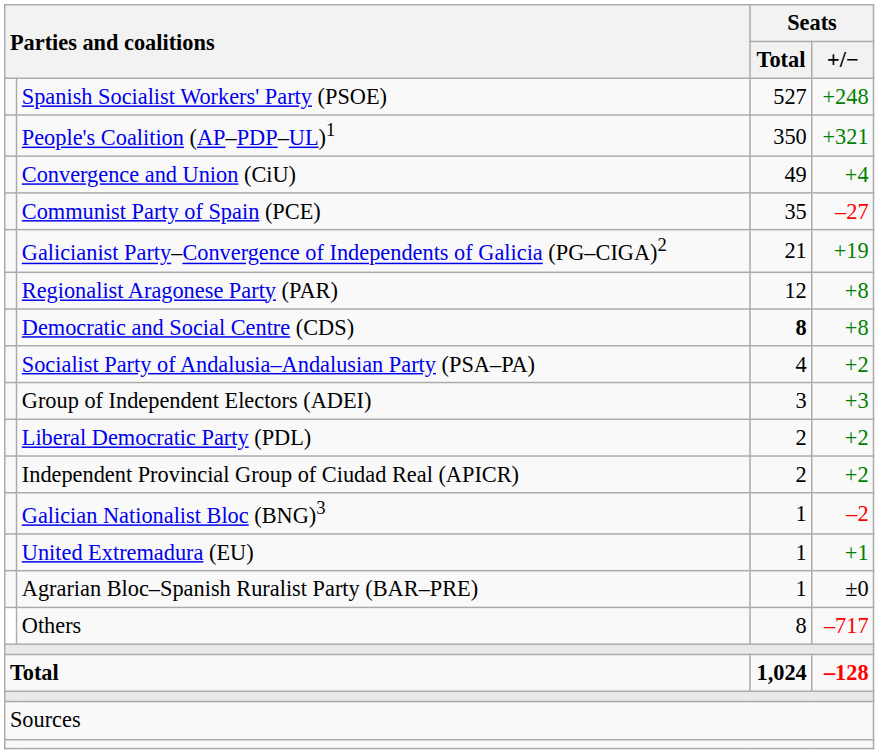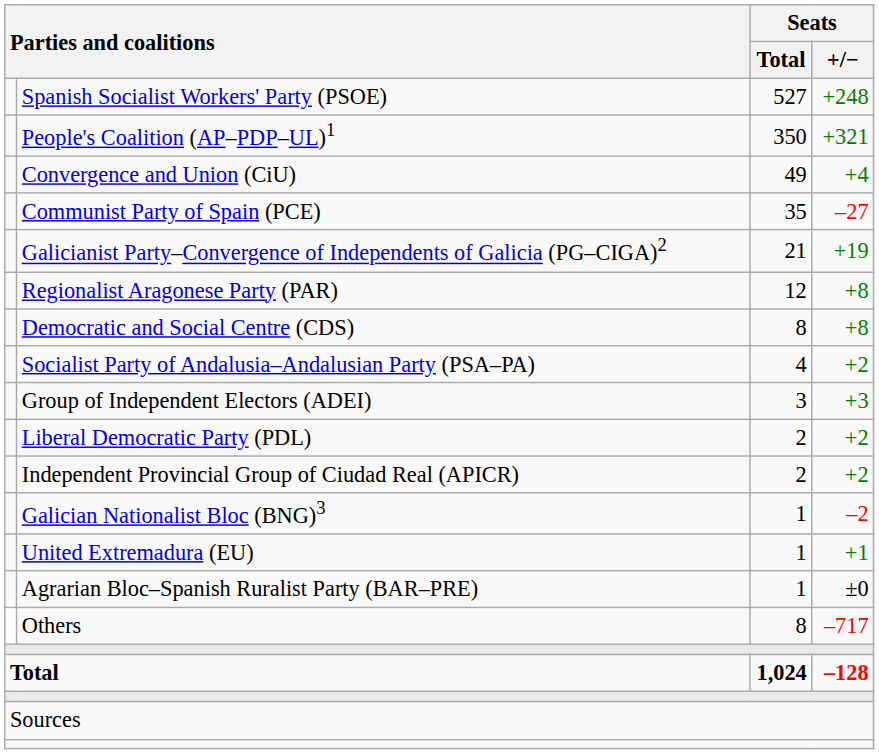(801, 326) bold -> (801, 326) normal
